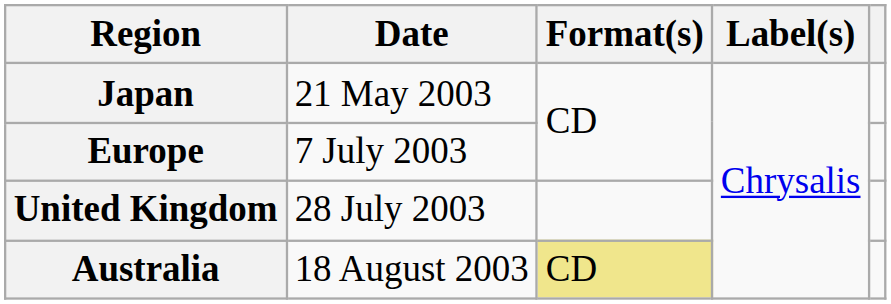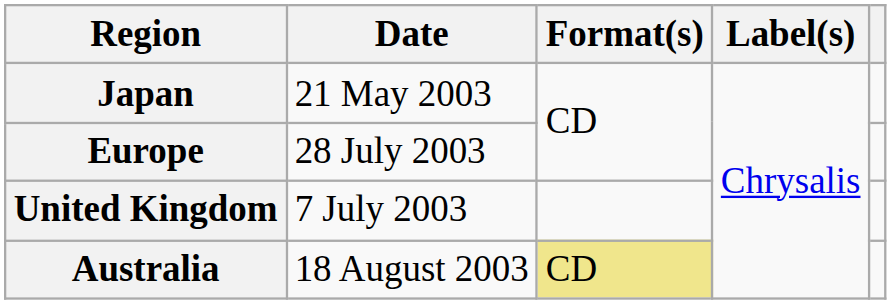(381, 151) 7 July 2003 -> (390, 151) 28 July 2003
(390, 209) 28 July 2003 -> (381, 209) 7 July 2003
